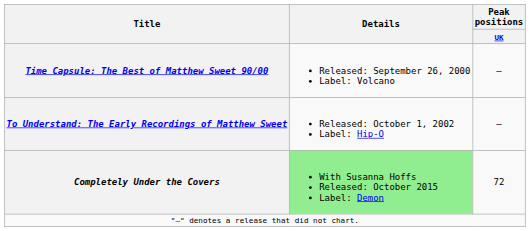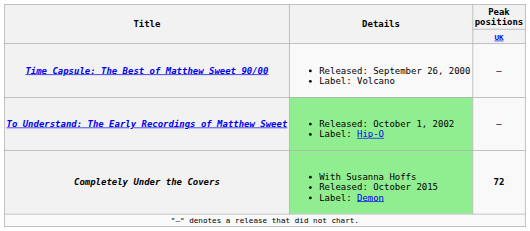(381, 129) no background -> (381, 129) lightgreen background
(499, 182) normal -> (499, 182) bold
